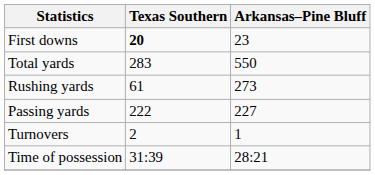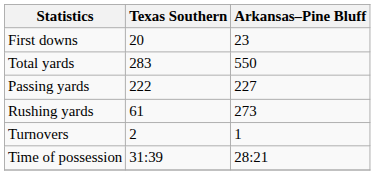(137, 39) bold -> (137, 39) normal
rows swapped: (51, 87) <-> (49, 110)
